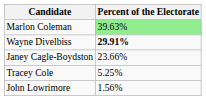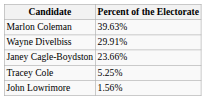(112, 27) lightgreen background -> (112, 27) no background
(113, 42) bold -> (112, 42) normal
